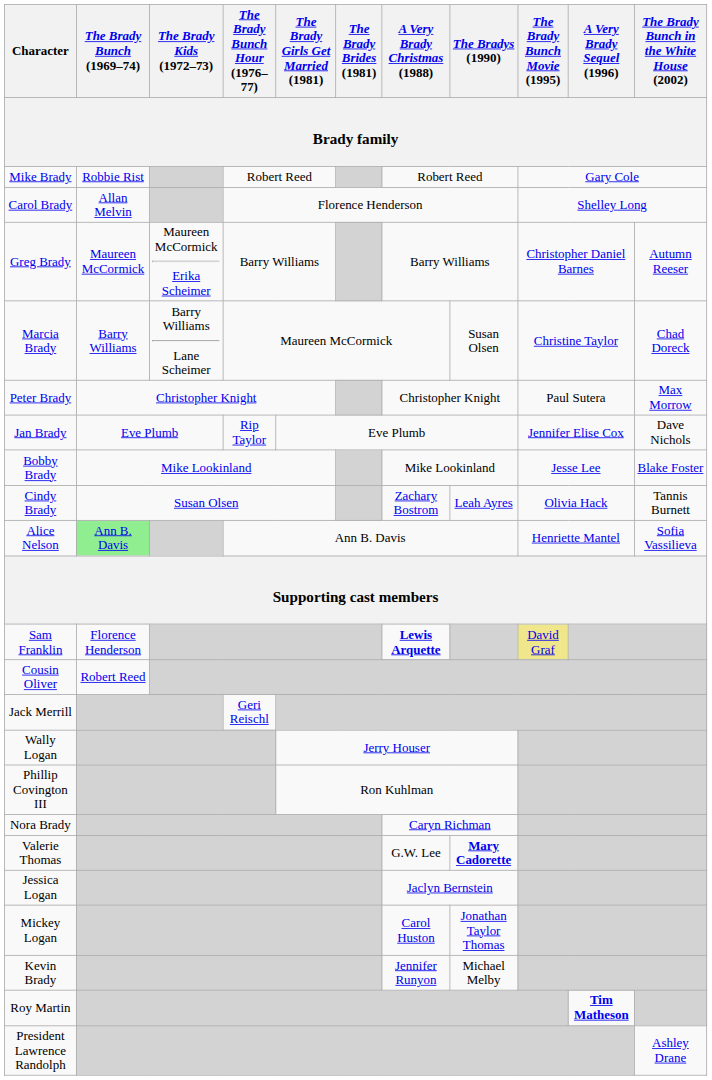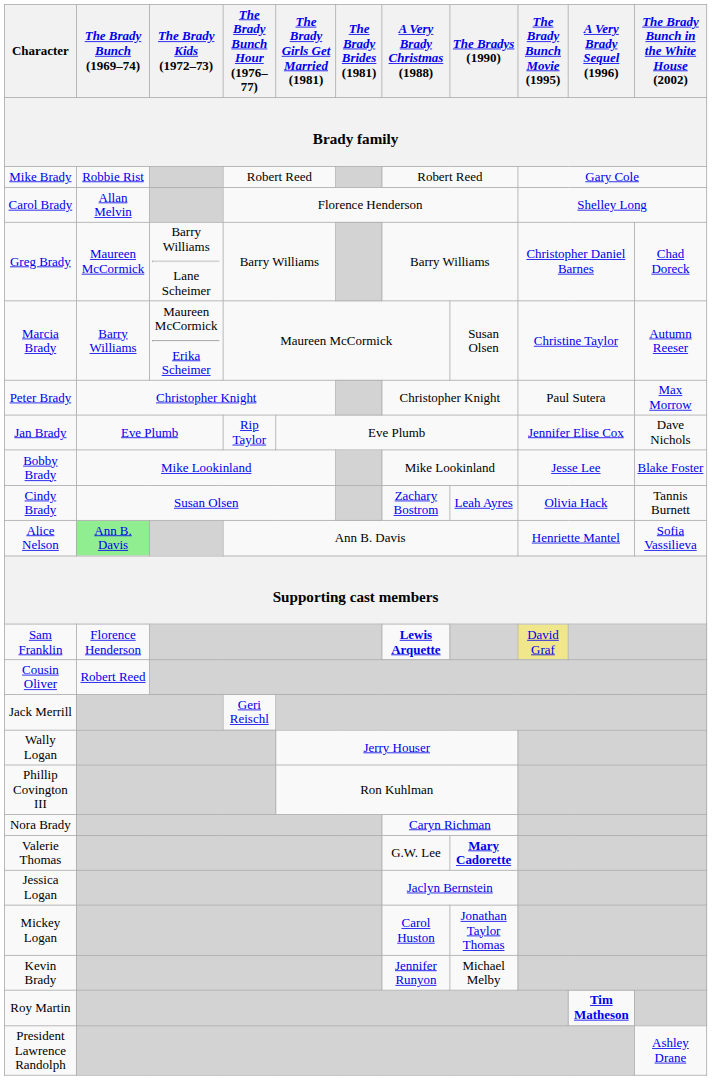(186, 261) Maureen McCormick Erika Scheimer -> (186, 261) Barry Williams Lane Scheimer
(670, 261) Autumn Reeser -> (670, 261) Chad Doreck
(186, 340) Barry Williams Lane Scheimer -> (186, 340) Maureen McCormick Erika Scheimer
(670, 340) Chad Doreck -> (670, 340) Autumn Reeser
